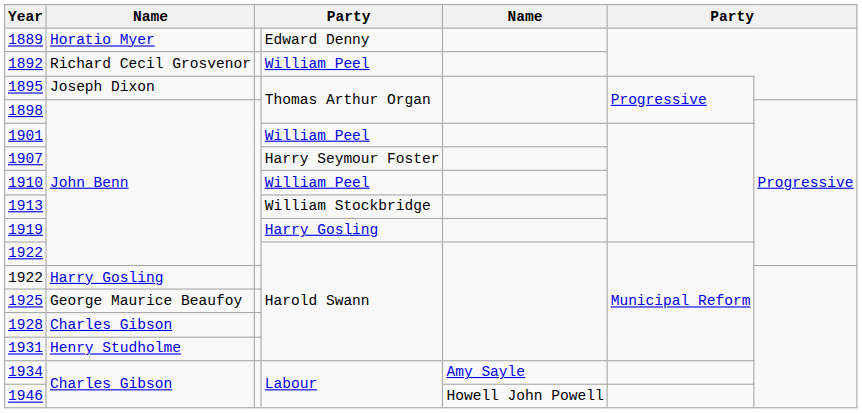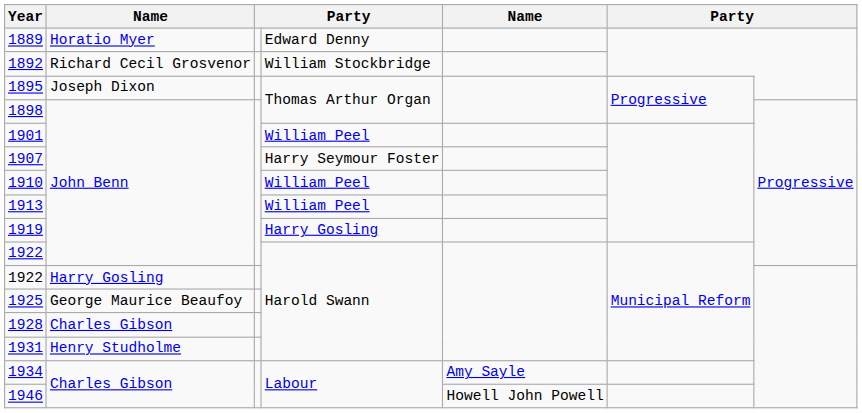(317, 64) William Peel -> (348, 64) William Stockbridge
(348, 206) William Stockbridge -> (317, 206) William Peel
